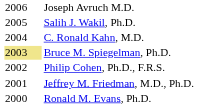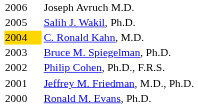(16, 37) no background -> (16, 37) gold background
(16, 52) khaki background -> (16, 52) no background
